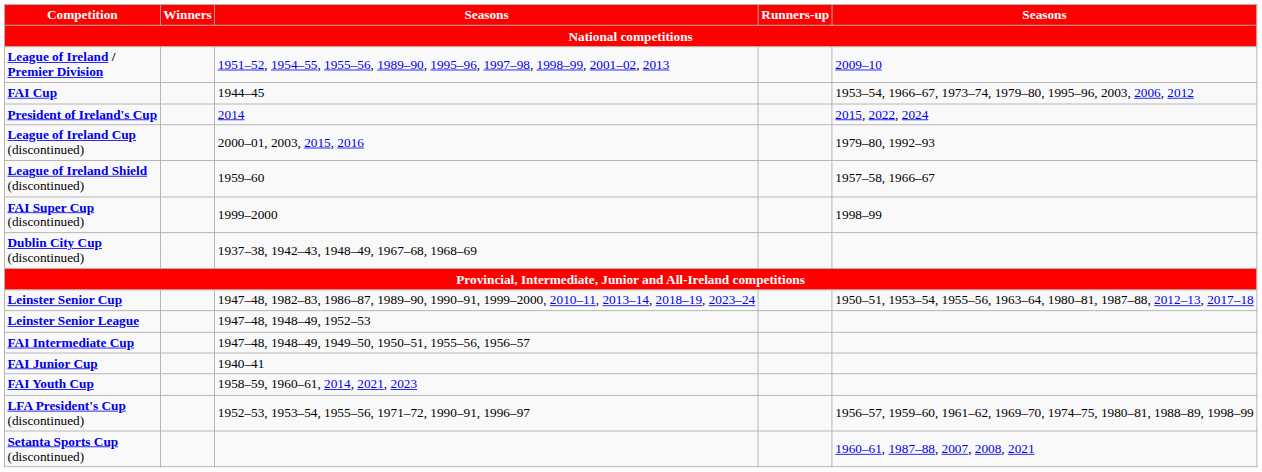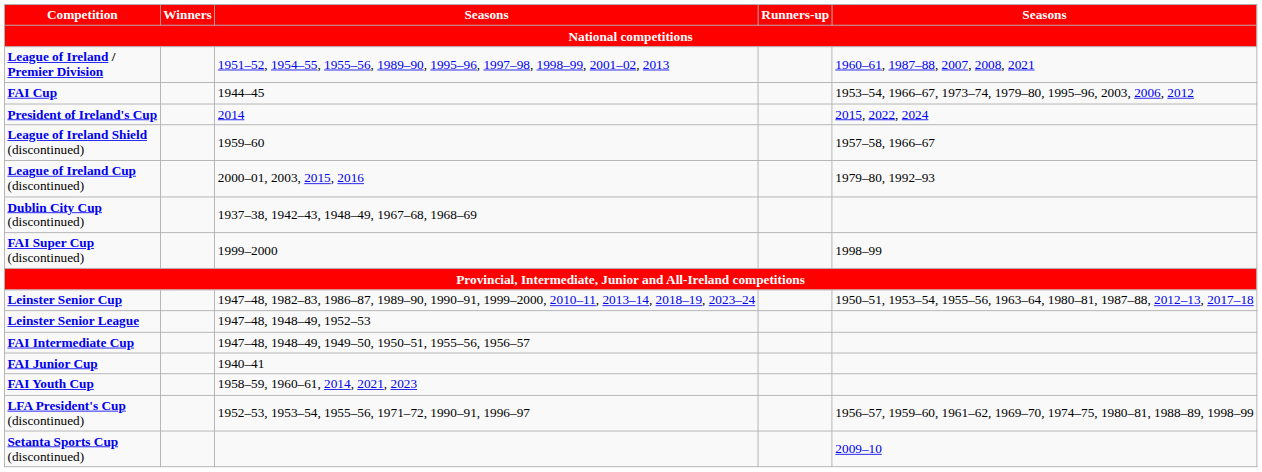(859, 64) 2009–10 -> (935, 64) 1960–61, 1987–88, 2007, 2008, 2021
rows swapped: (72, 142) <-> (77, 178)
rows swapped: (55, 250) <-> (51, 214)
(935, 449) 1960–61, 1987–88, 2007, 2008, 2021 -> (859, 449) 2009–10
